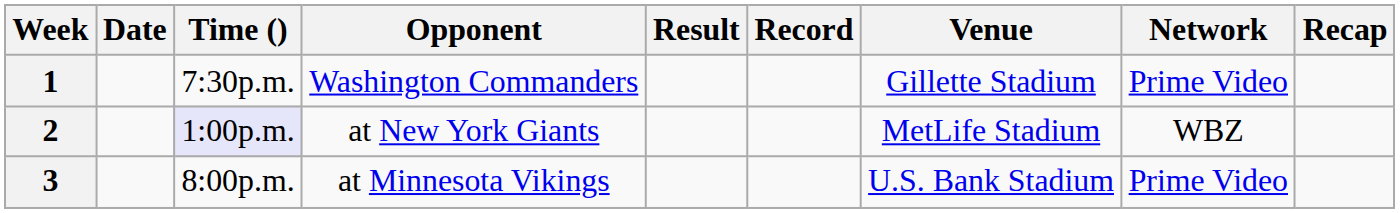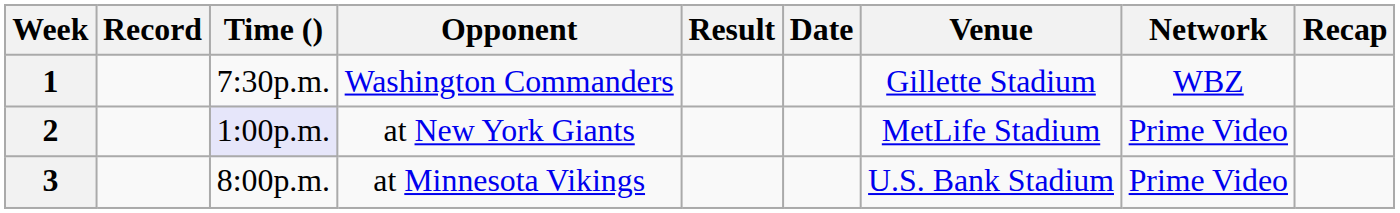columns swapped: (135, 29) <-> (804, 29)
(1208, 80) Prime Video -> (1208, 80) WBZ
(1208, 130) WBZ -> (1208, 130) Prime Video
